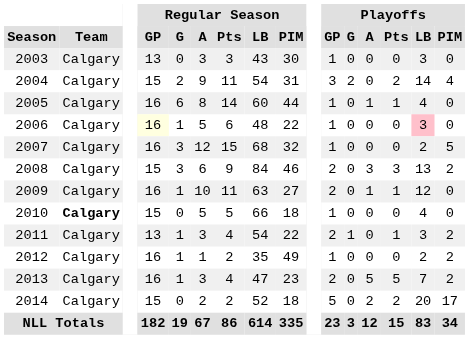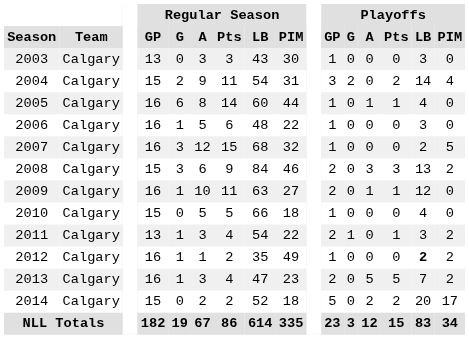(153, 125) lightyellow background -> (153, 125) no background
(423, 125) pink background -> (423, 125) no background
(91, 213) bold -> (91, 213) normal
(423, 258) normal -> (423, 258) bold
